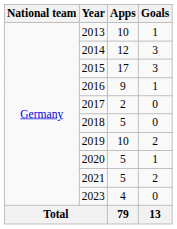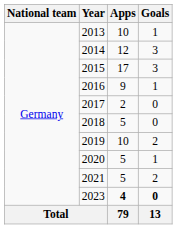(123, 196) normal -> (123, 196) bold
(155, 196) normal -> (155, 196) bold
